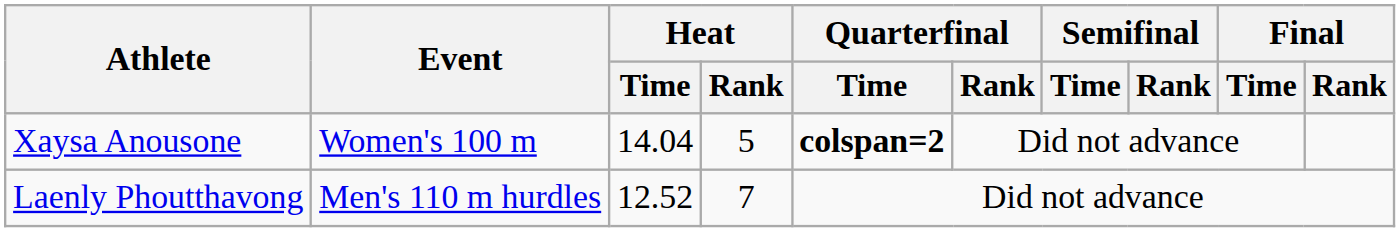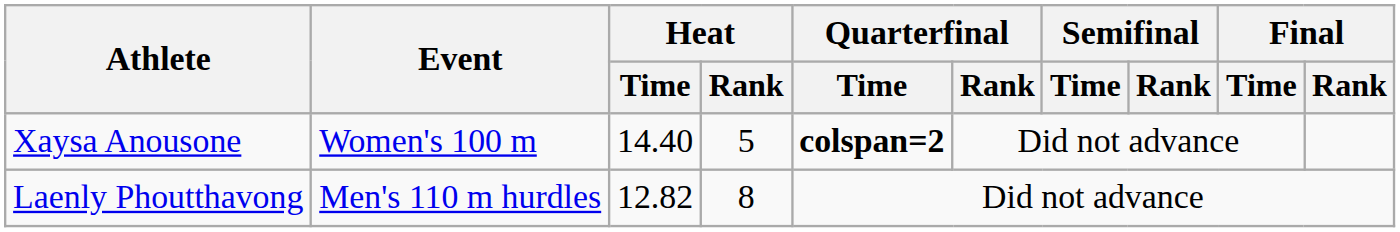(655, 141) 14.04 -> (655, 141) 14.40
(655, 197) 12.52 -> (655, 197) 12.82
(746, 197) 7 -> (746, 197) 8
